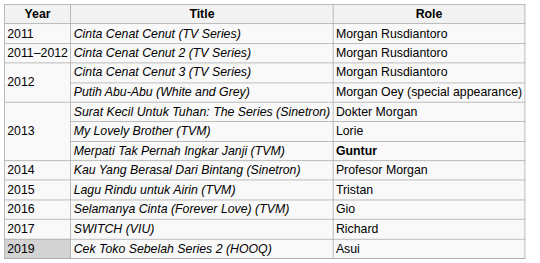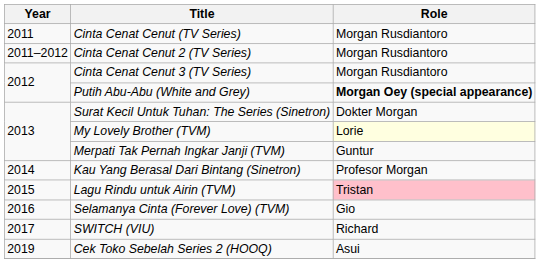(429, 92) normal -> (434, 92) bold
(350, 131) no background -> (350, 131) lightyellow background
(356, 151) bold -> (355, 151) normal
(354, 190) no background -> (354, 190) pink background
(21, 248) lightgrey background -> (21, 248) no background
